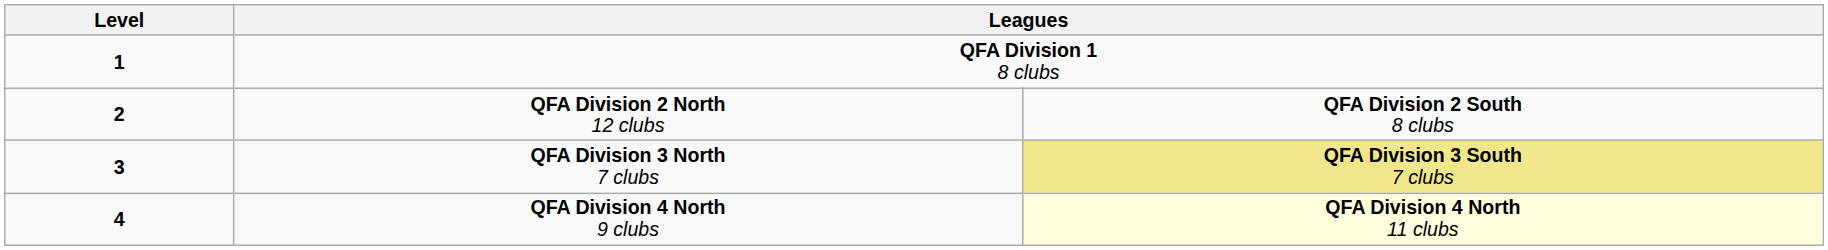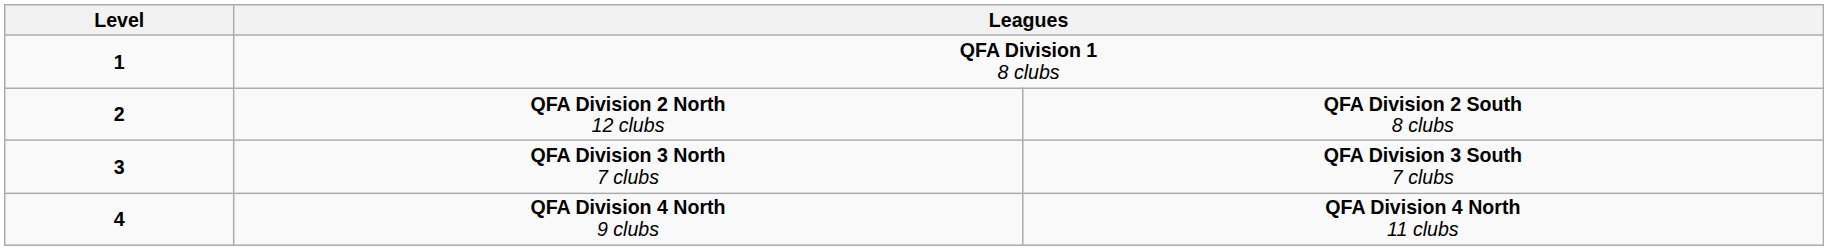(1423, 166) khaki background -> (1423, 166) no background
(1423, 219) lightyellow background -> (1423, 219) no background
